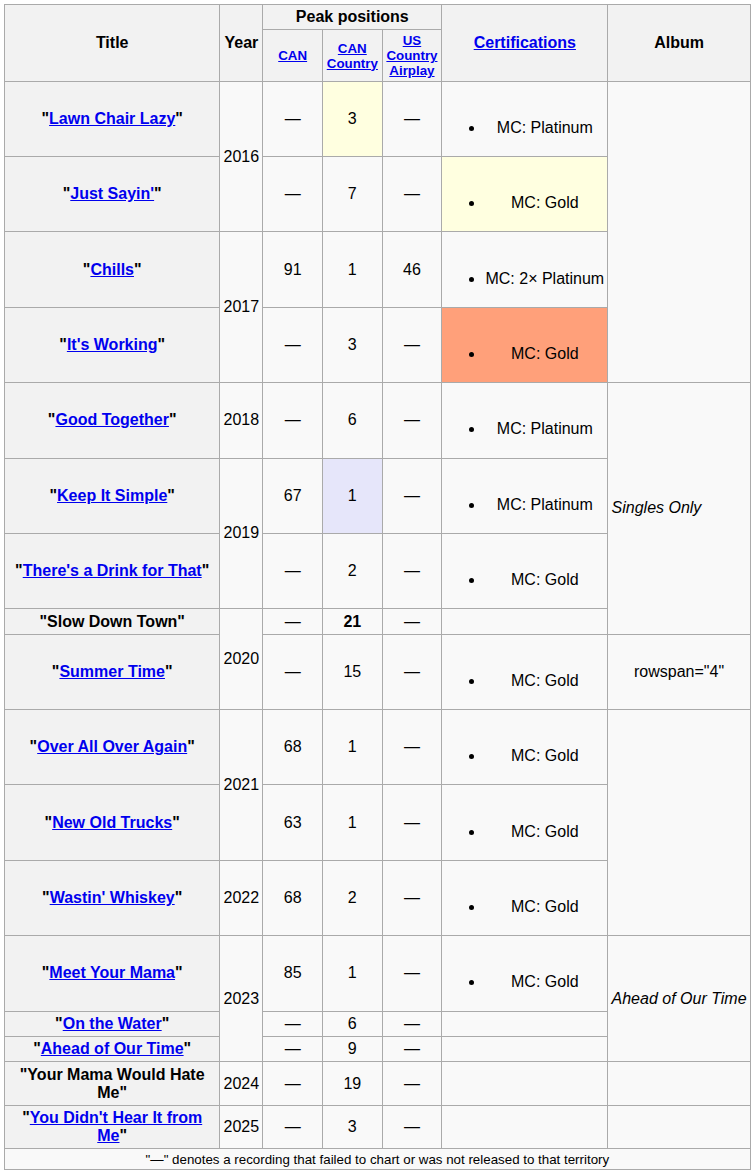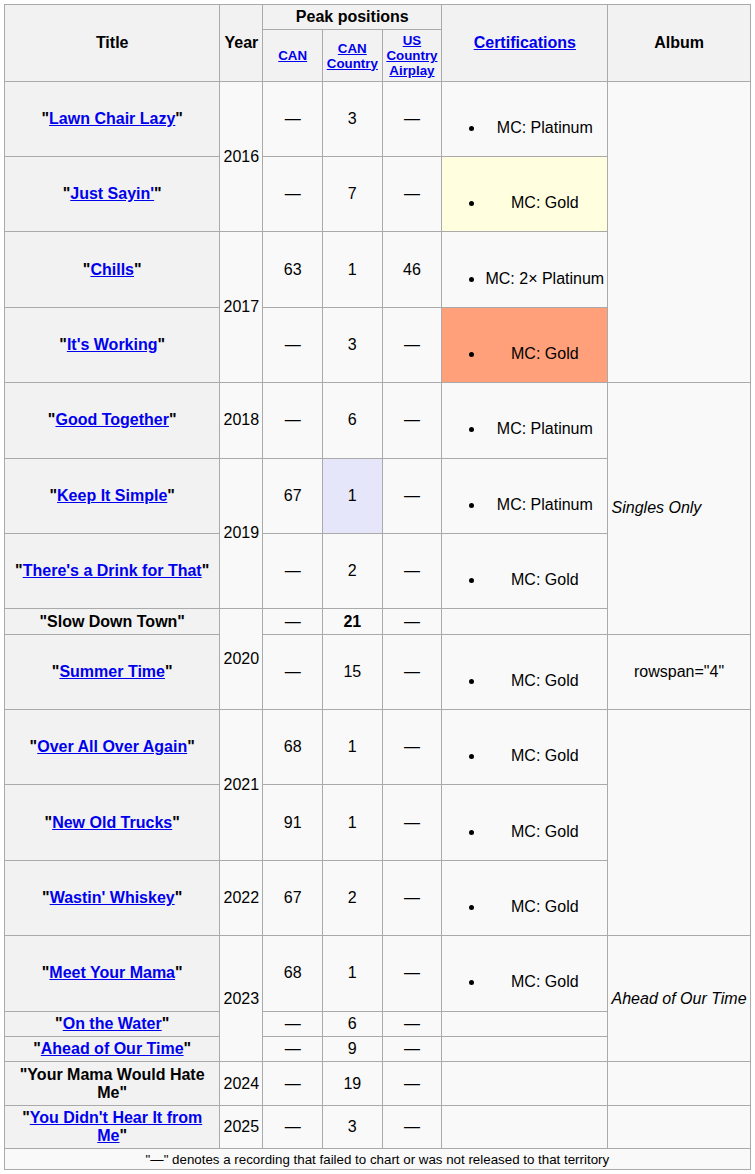(352, 118) lightyellow background -> (352, 118) no background
(293, 269) 91 -> (293, 269) 63
(293, 822) 63 -> (293, 822) 91
(293, 898) 68 -> (293, 898) 67
(293, 973) 85 -> (293, 973) 68
